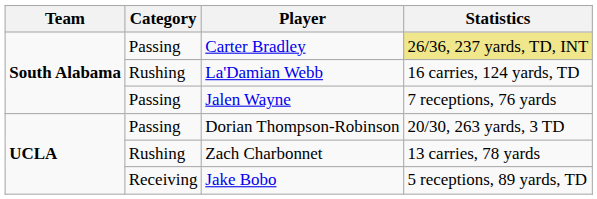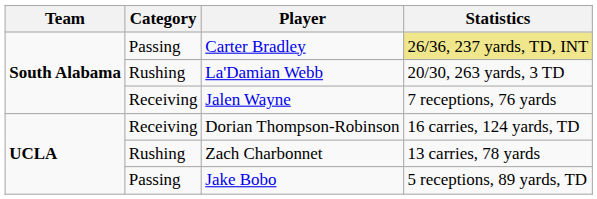(493, 72) 16 carries, 124 yards, TD -> (486, 72) 20/30, 263 yards, 3 TD
(155, 99) Passing -> (163, 99) Receiving
(155, 126) Passing -> (163, 126) Receiving
(486, 126) 20/30, 263 yards, 3 TD -> (493, 126) 16 carries, 124 yards, TD
(163, 180) Receiving -> (155, 180) Passing
